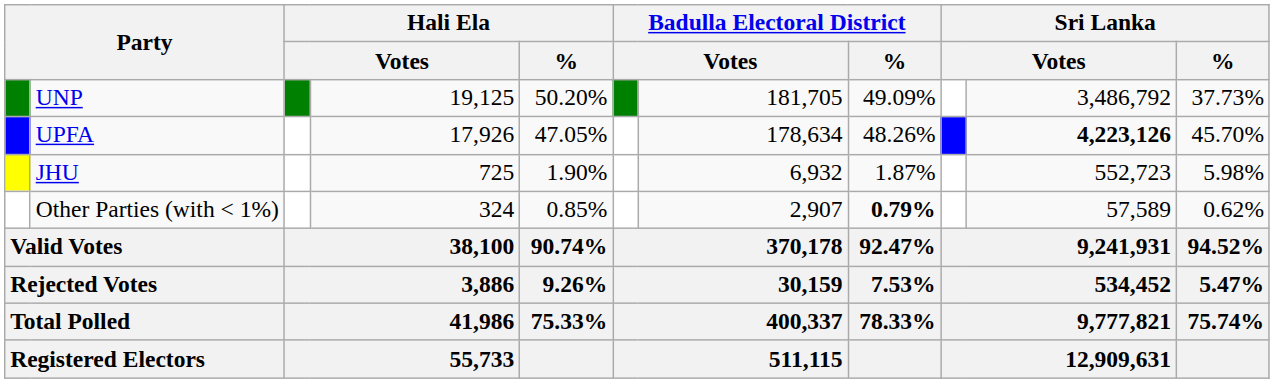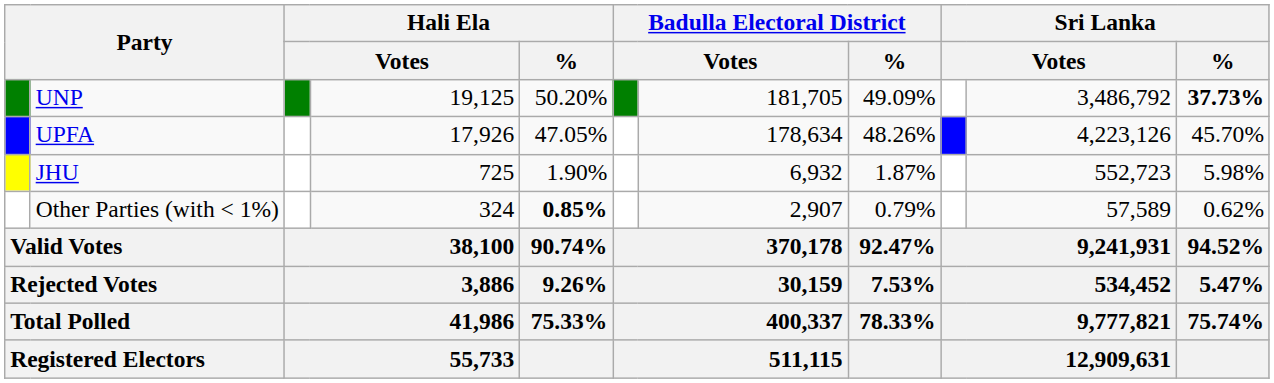(1228, 97) normal -> (1226, 97) bold
(1124, 135) bold -> (1124, 135) normal
(577, 209) normal -> (575, 209) bold
(903, 209) bold -> (905, 209) normal
